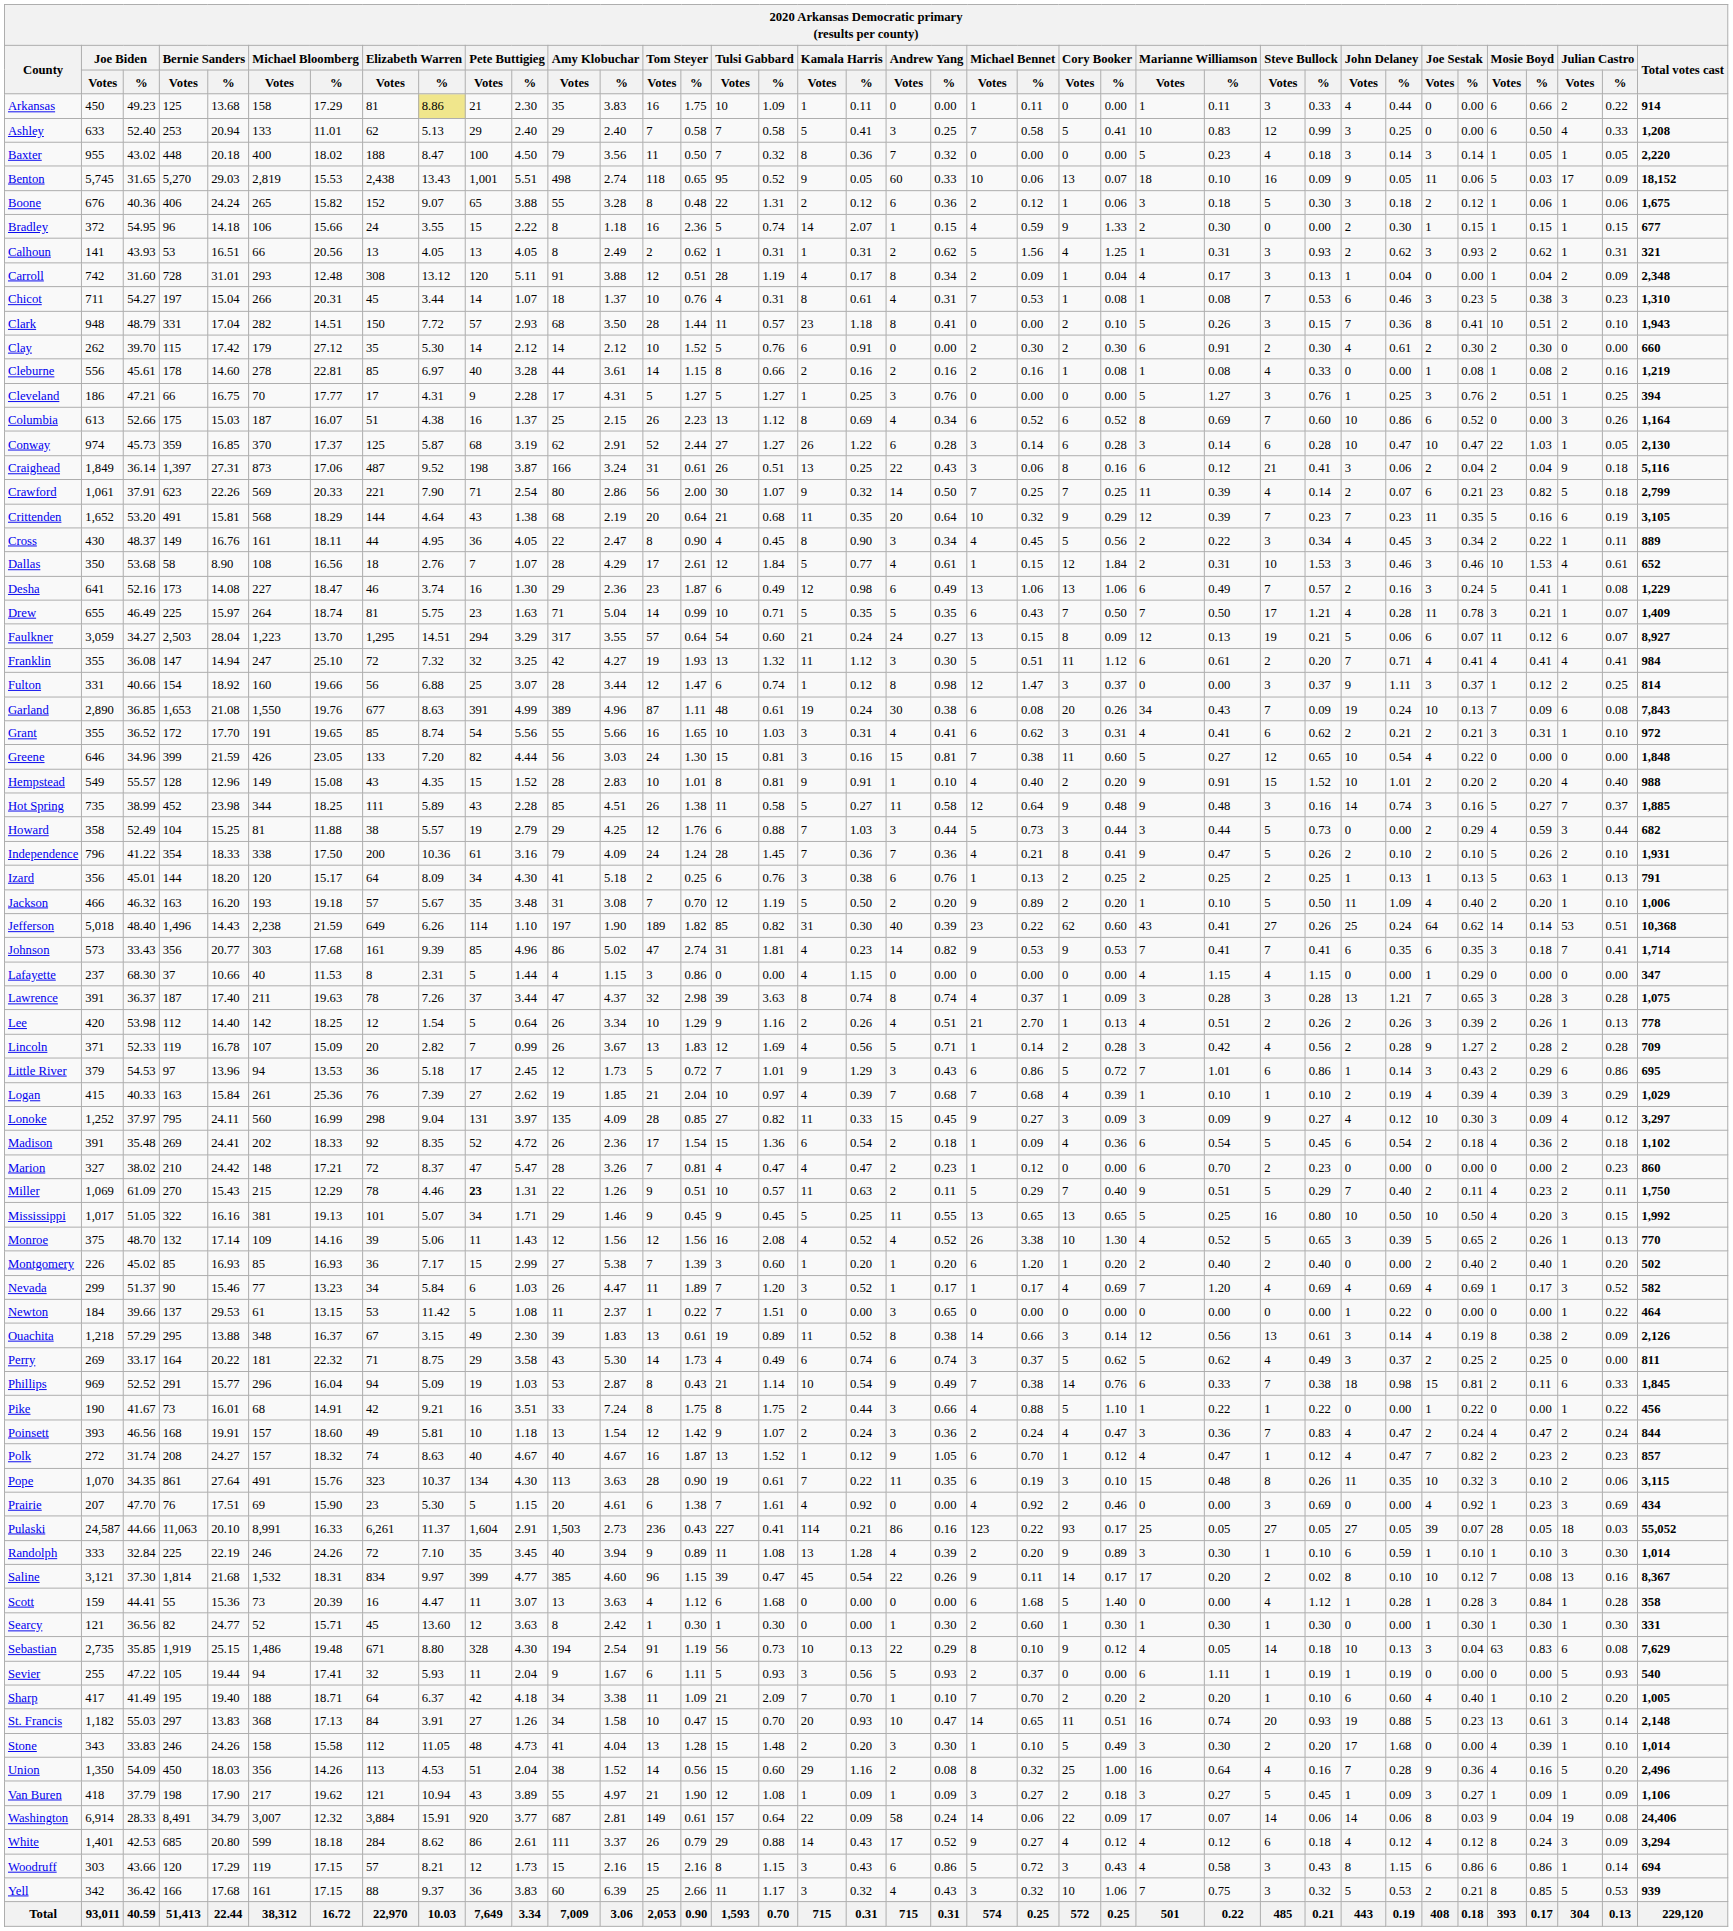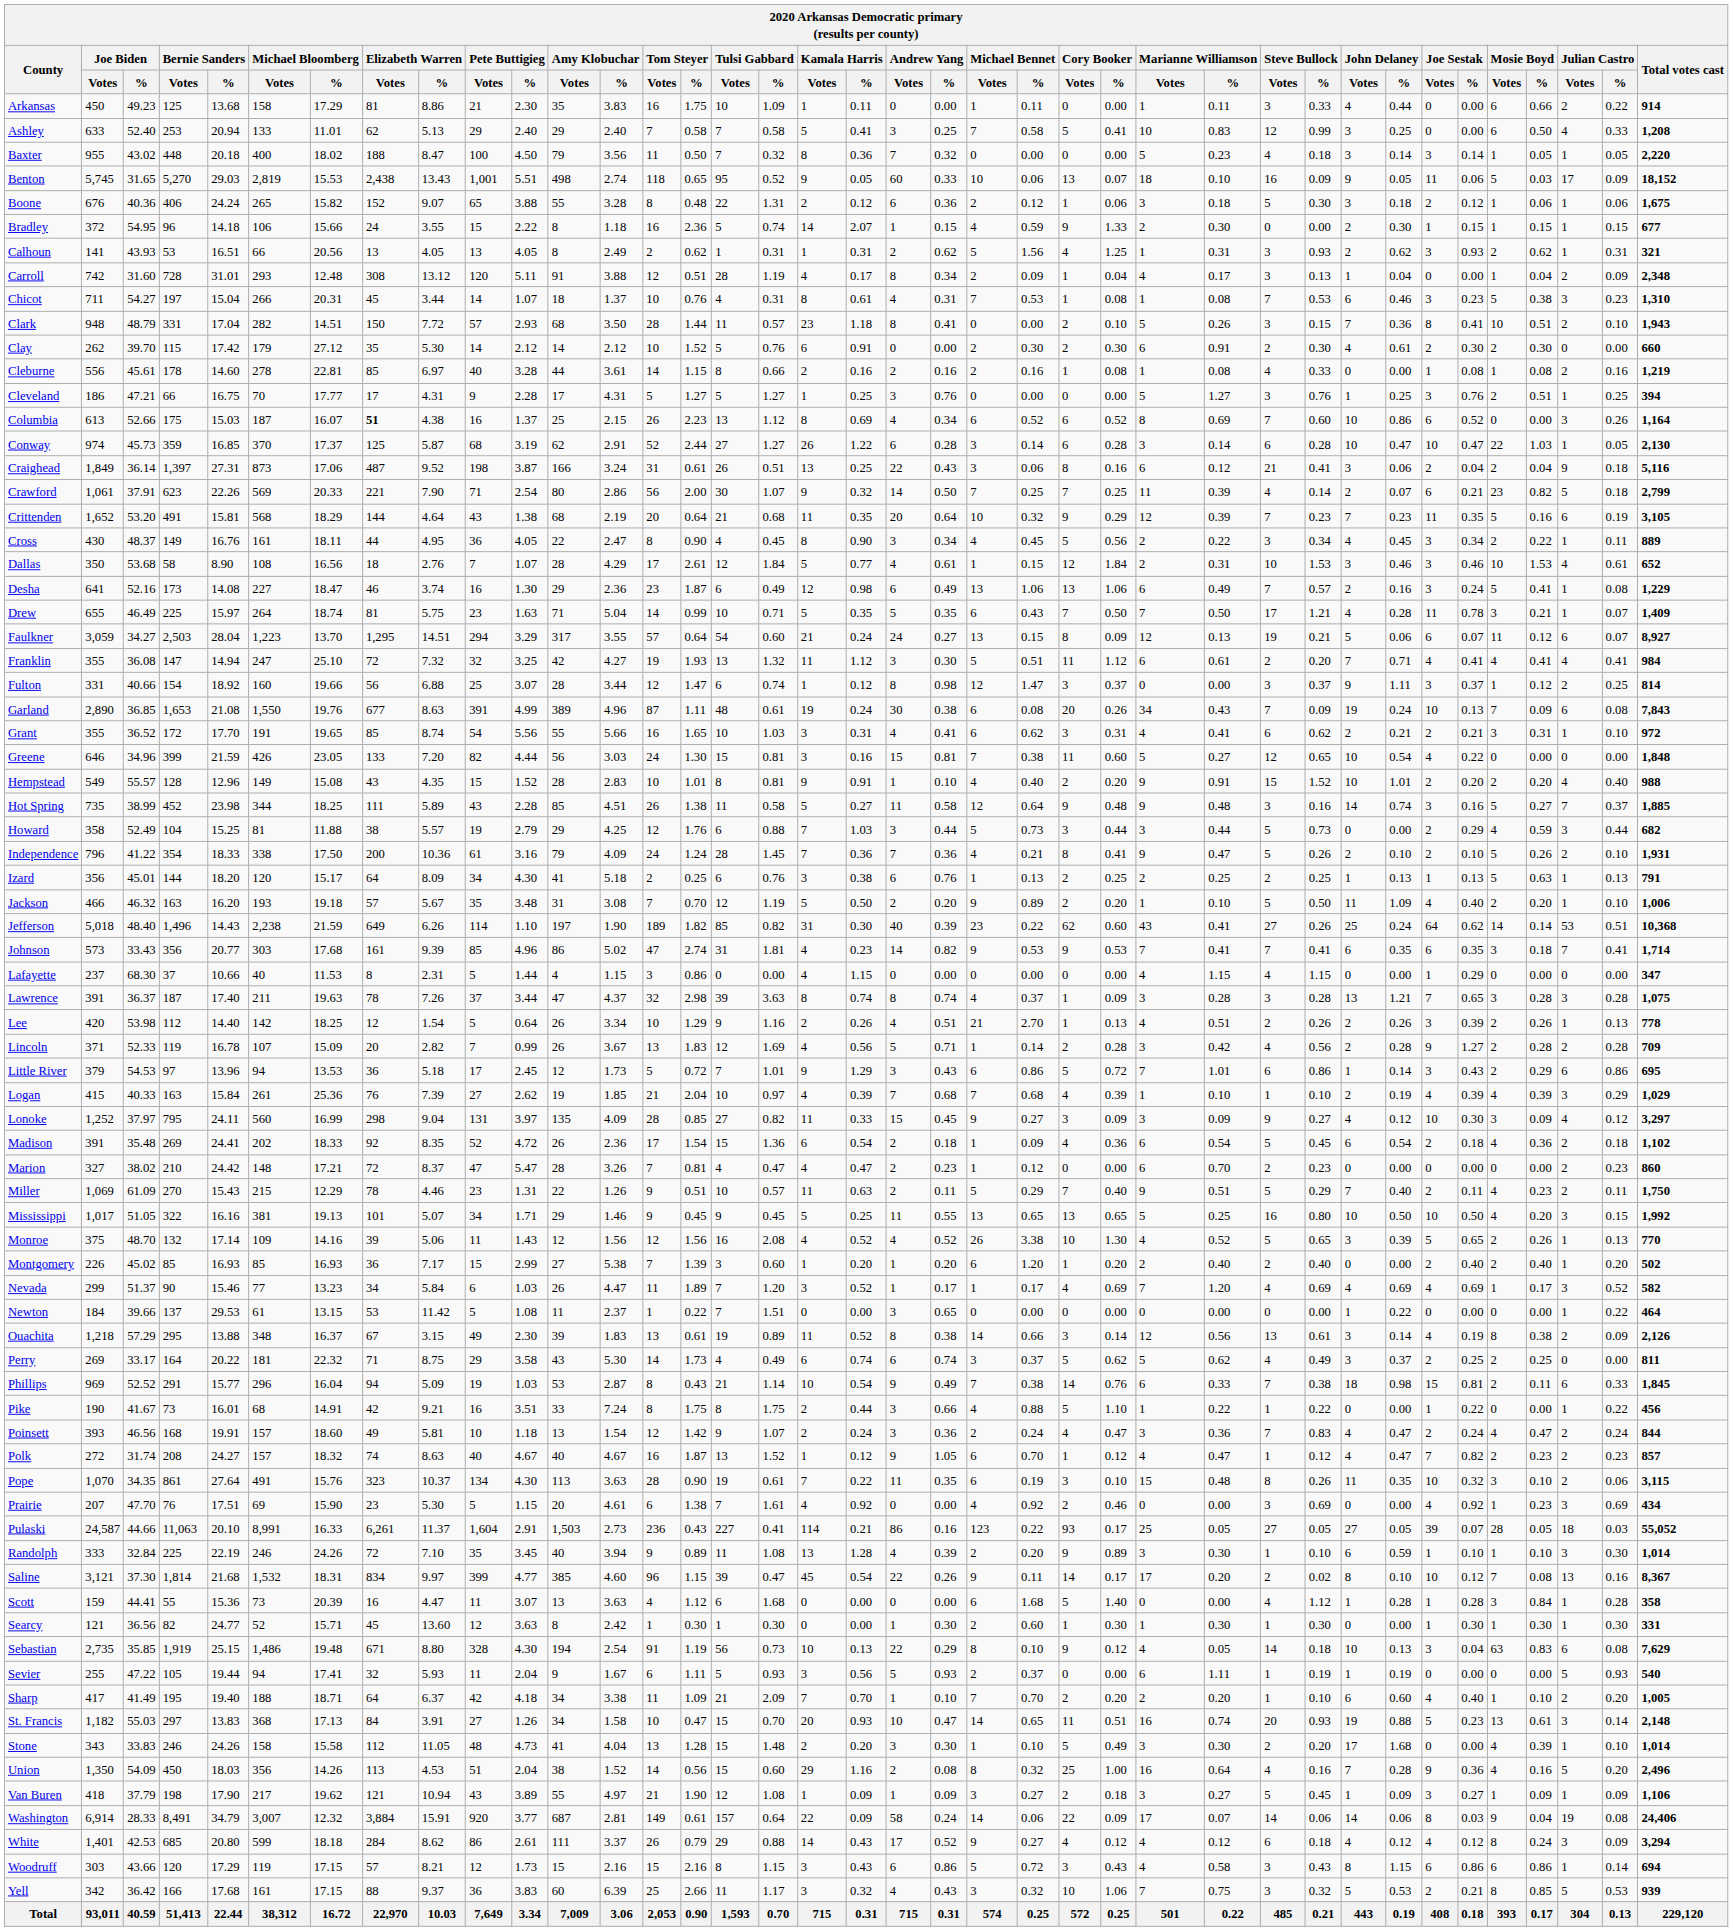(433, 106) khaki background -> (433, 106) no background
(372, 420) normal -> (372, 419) bold
(475, 1190) bold -> (475, 1191) normal
